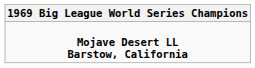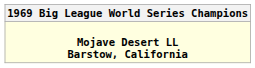(128, 48) no background -> (128, 48) lightyellow background
